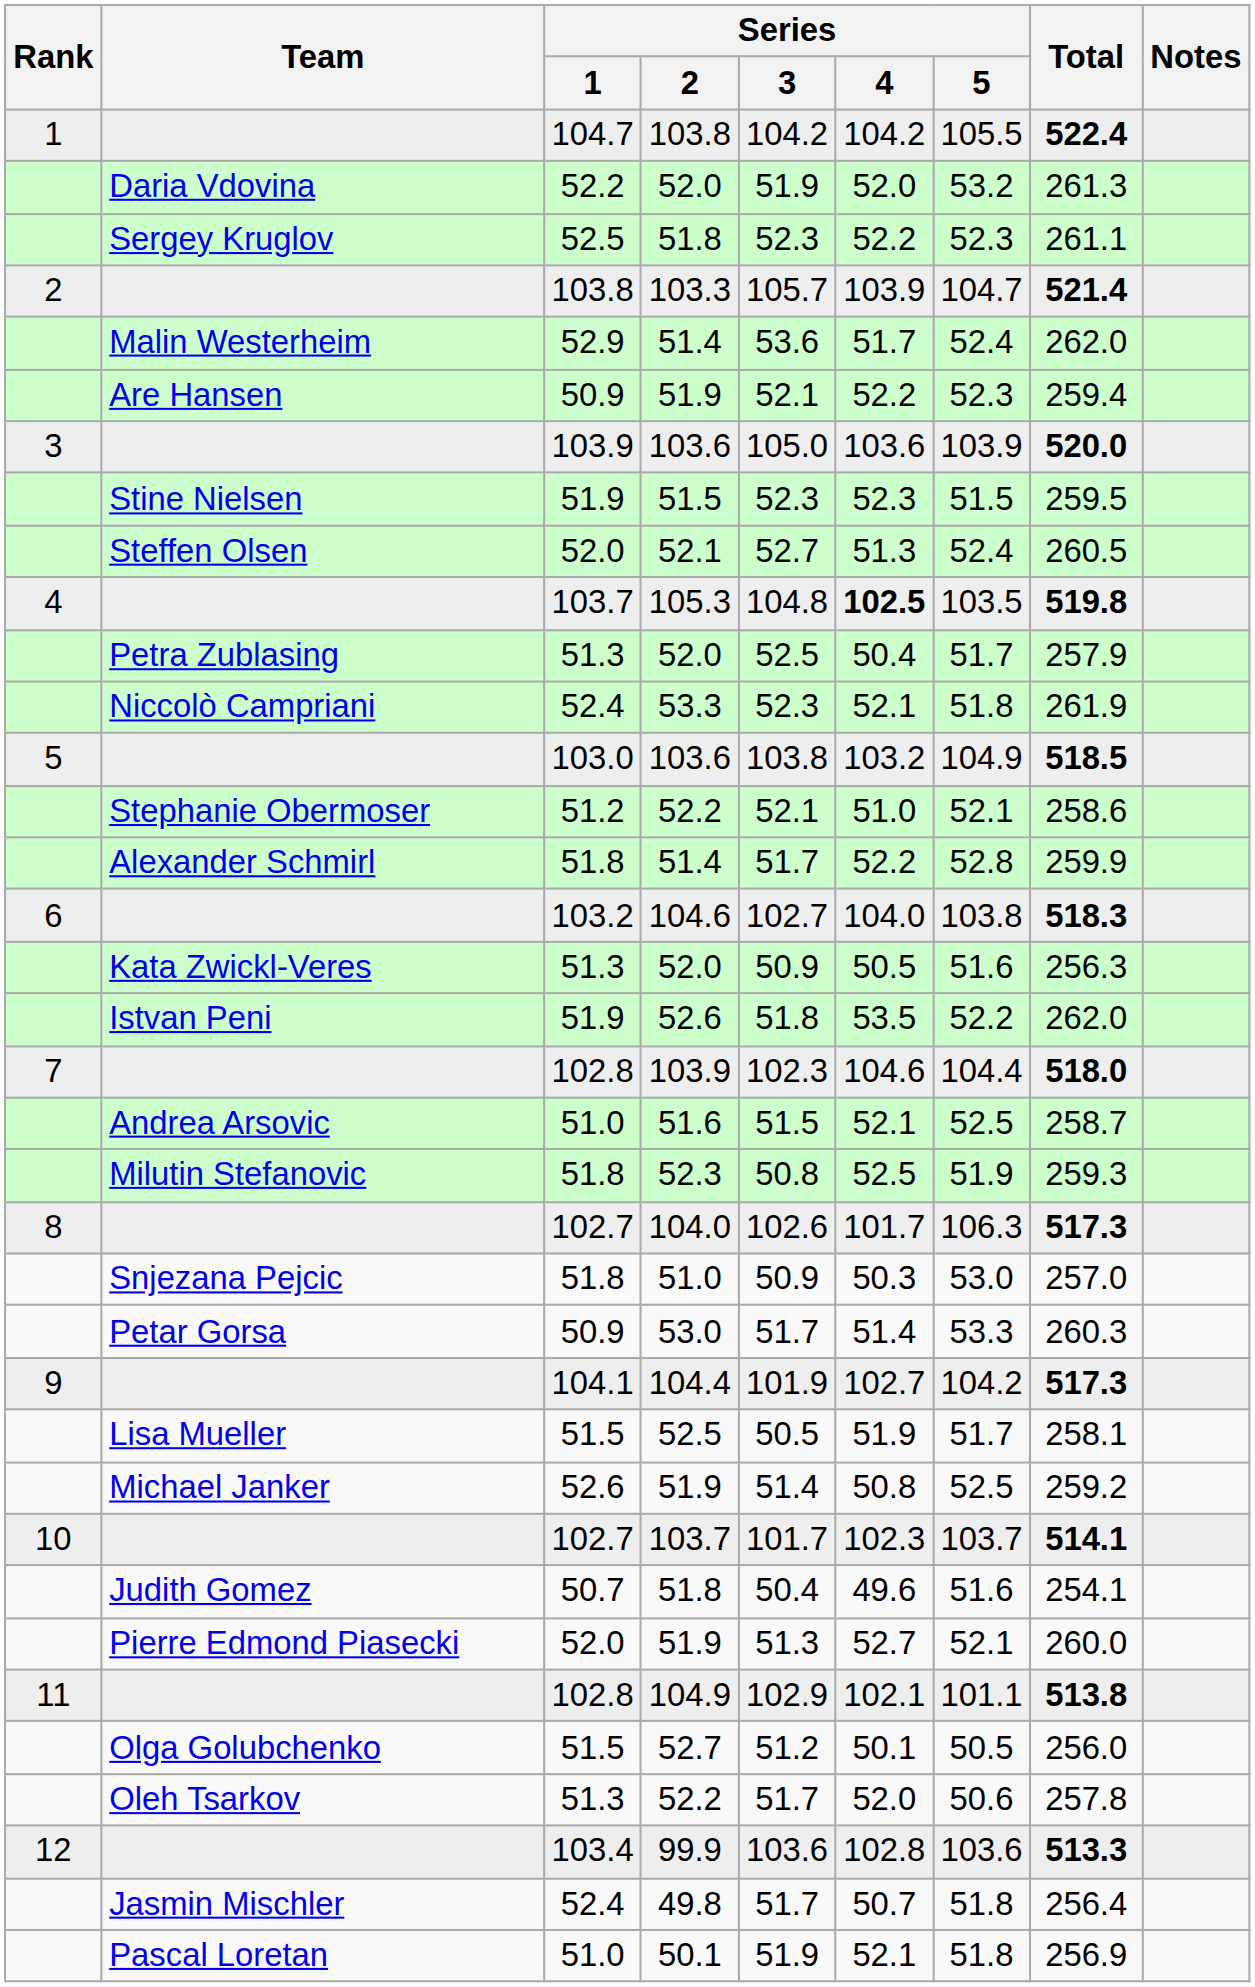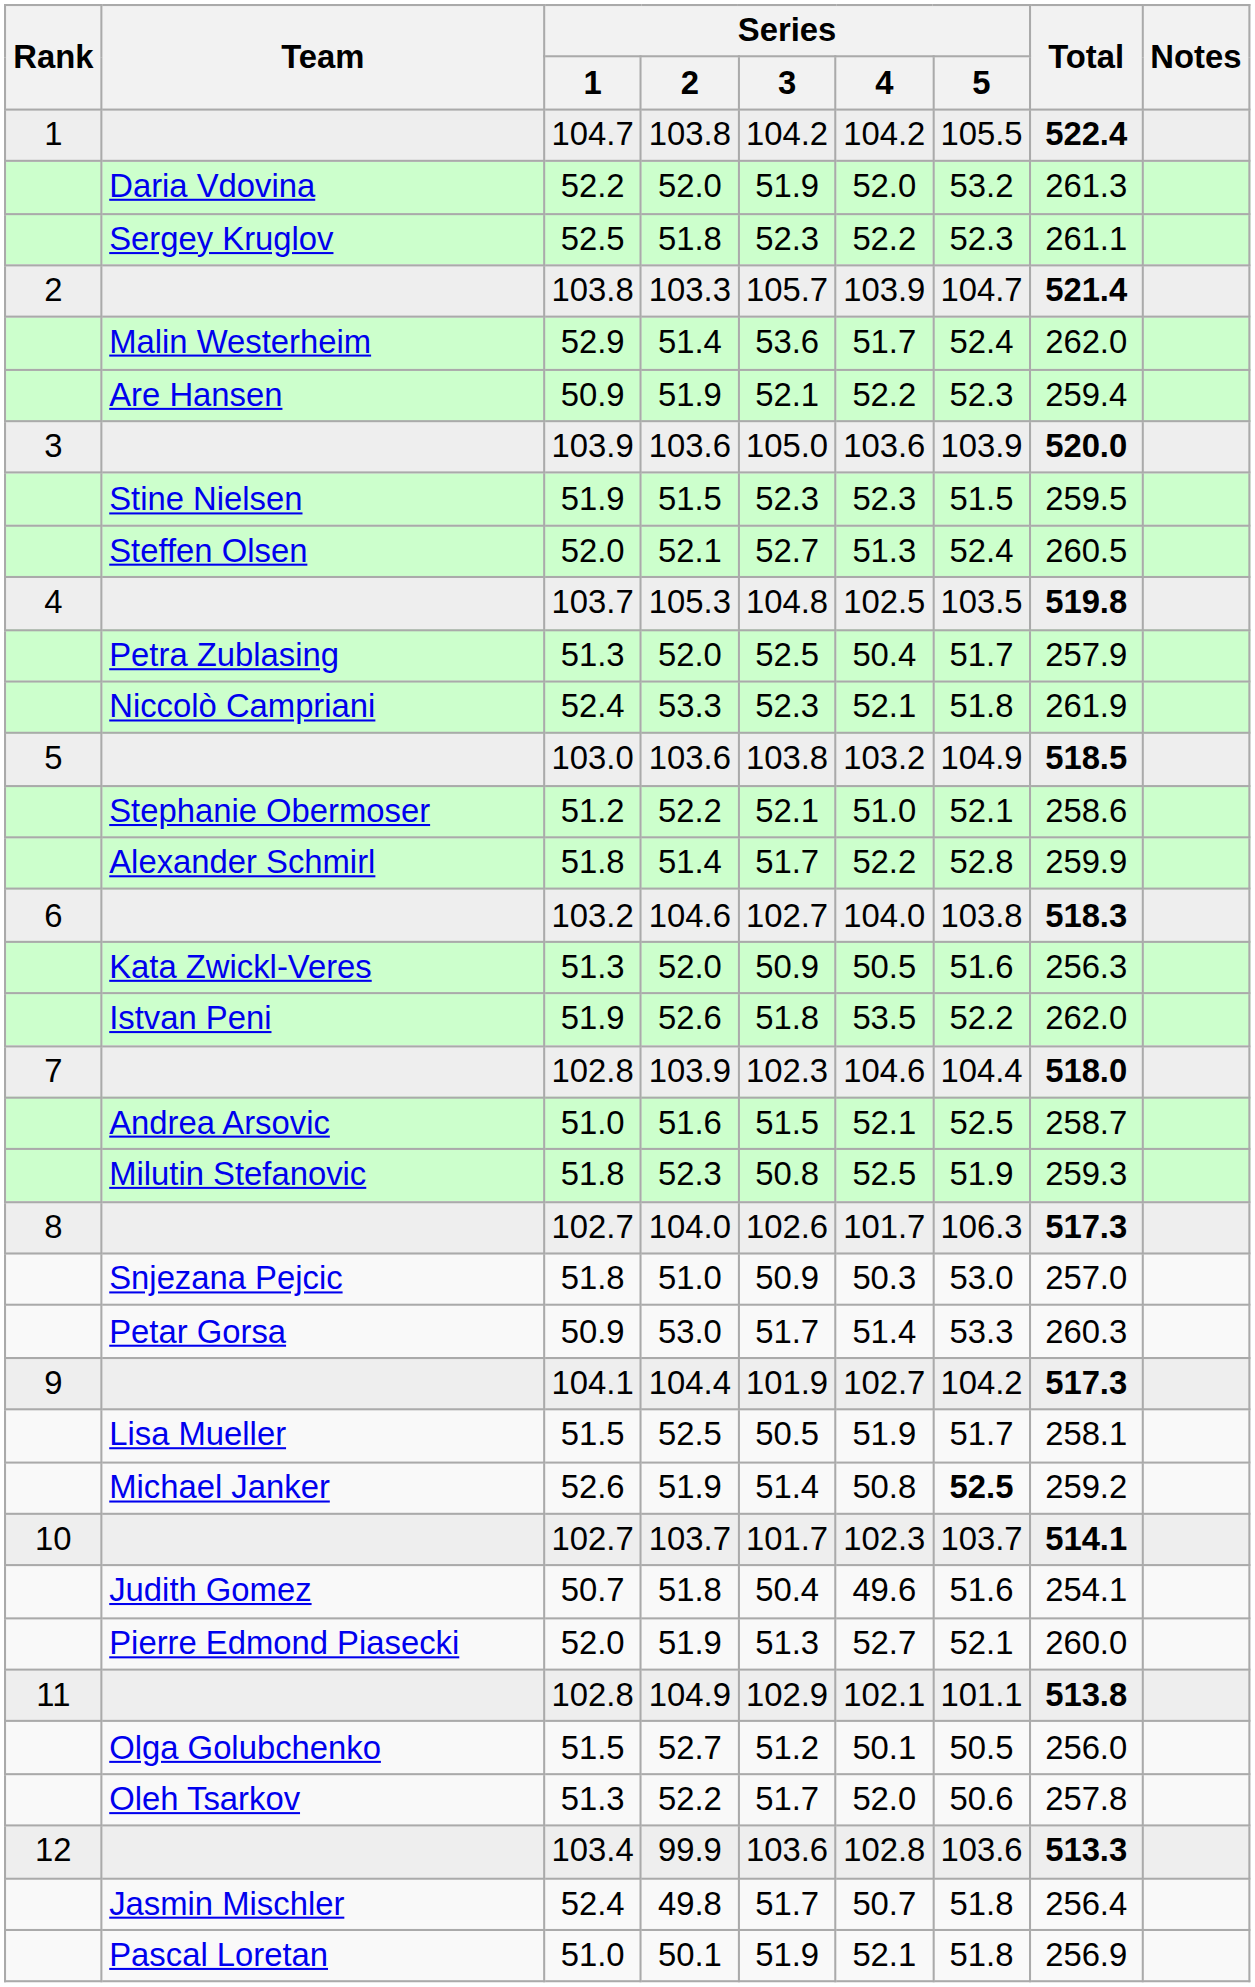(884, 602) bold -> (884, 602) normal
(982, 1487) normal -> (982, 1487) bold
